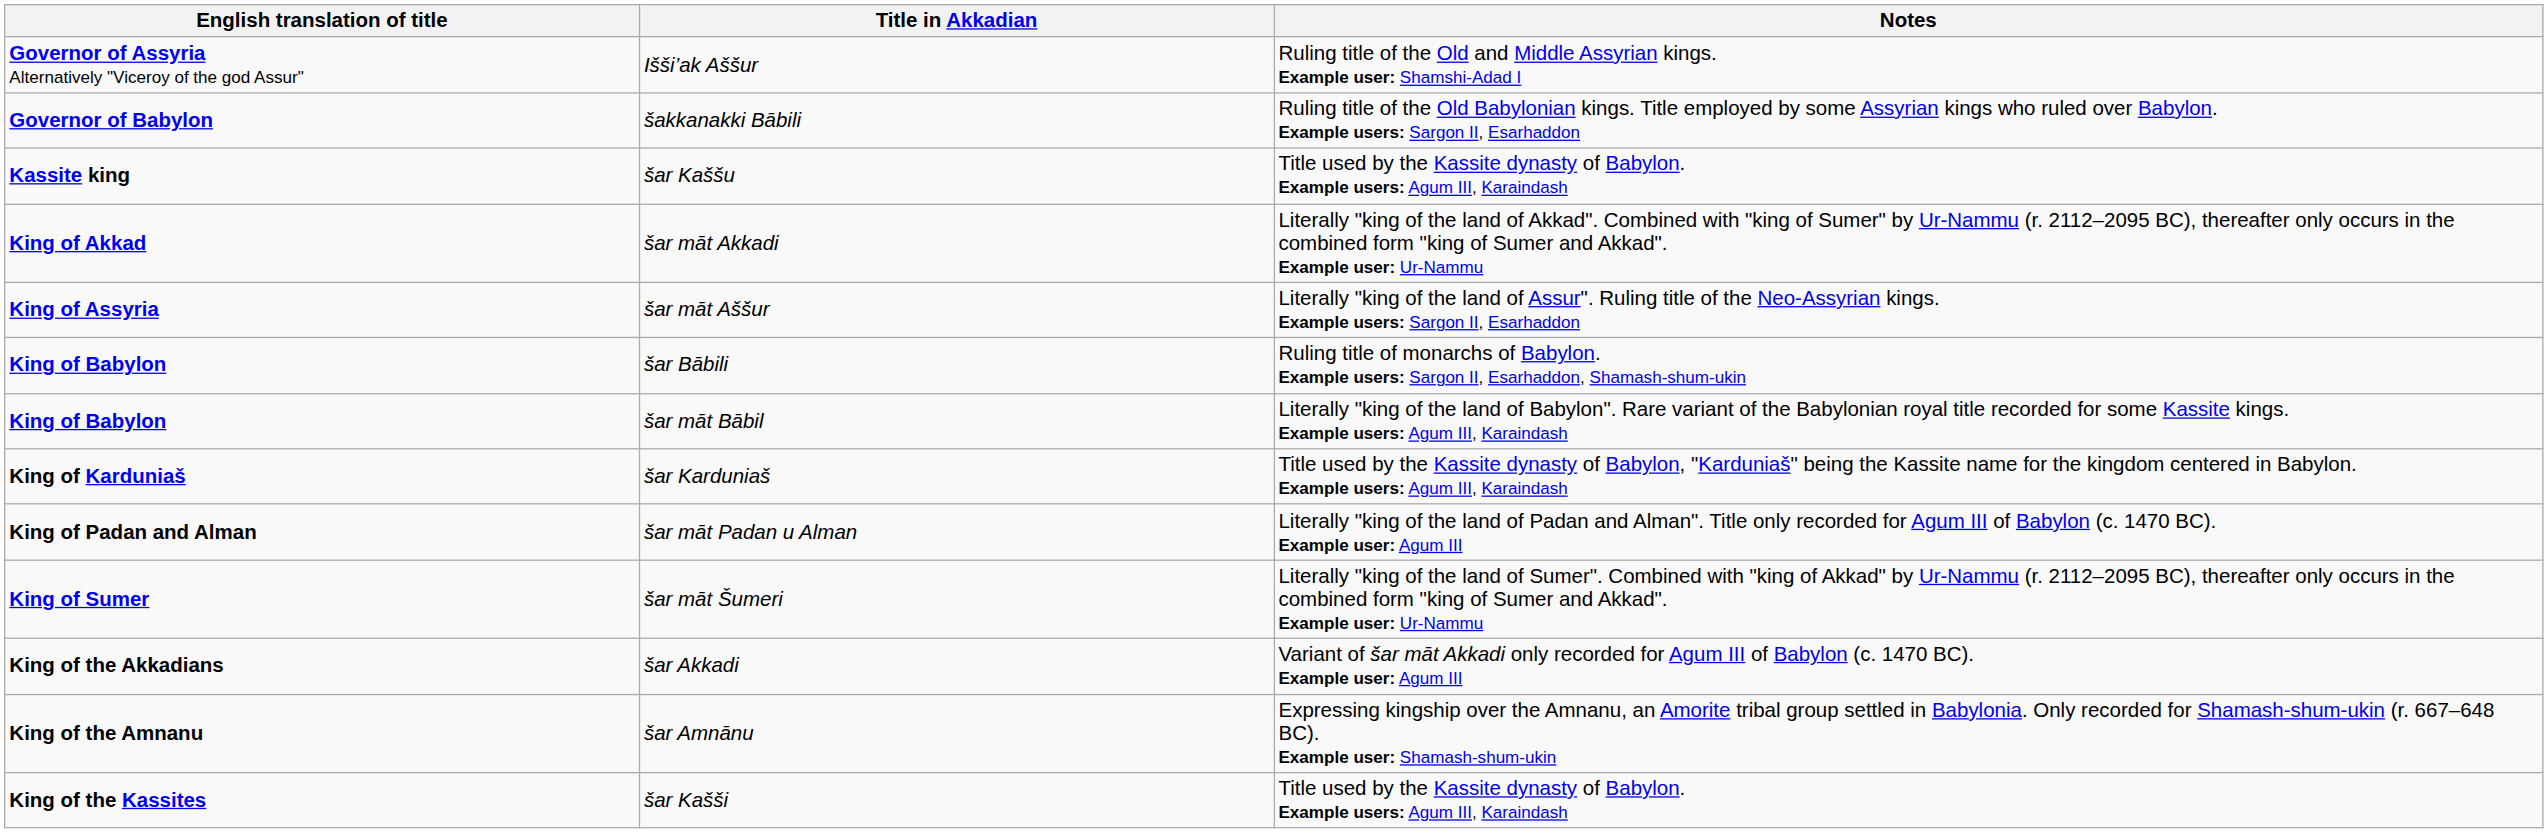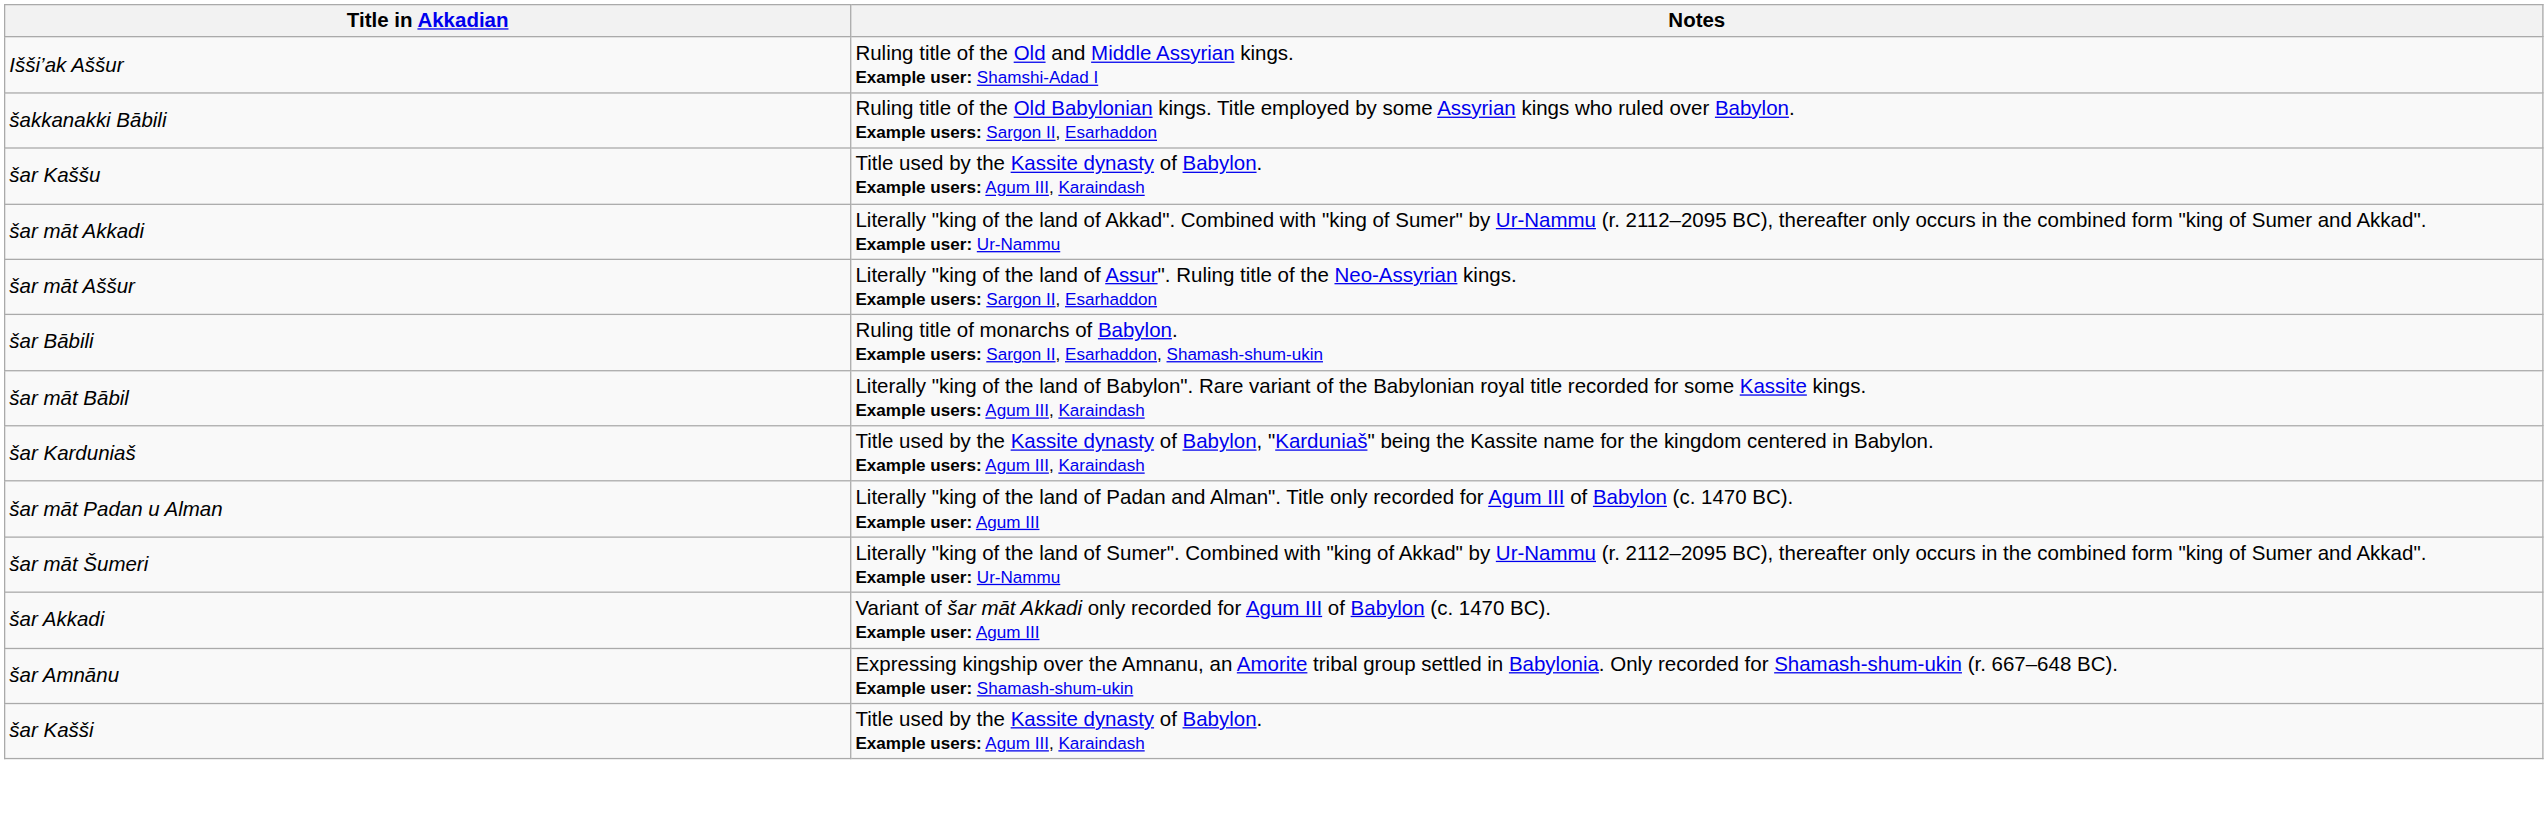- column: (322, 20)
